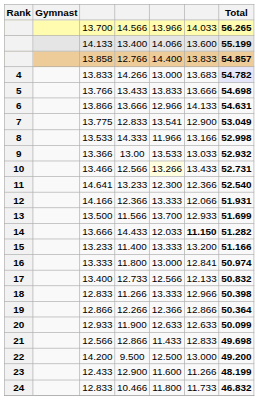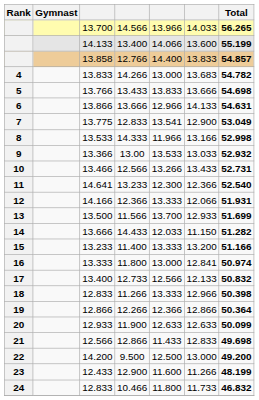(236, 75) lavender background -> (236, 75) no background
(167, 169) lightyellow background -> (167, 169) no background
(202, 231) bold -> (202, 231) normal
